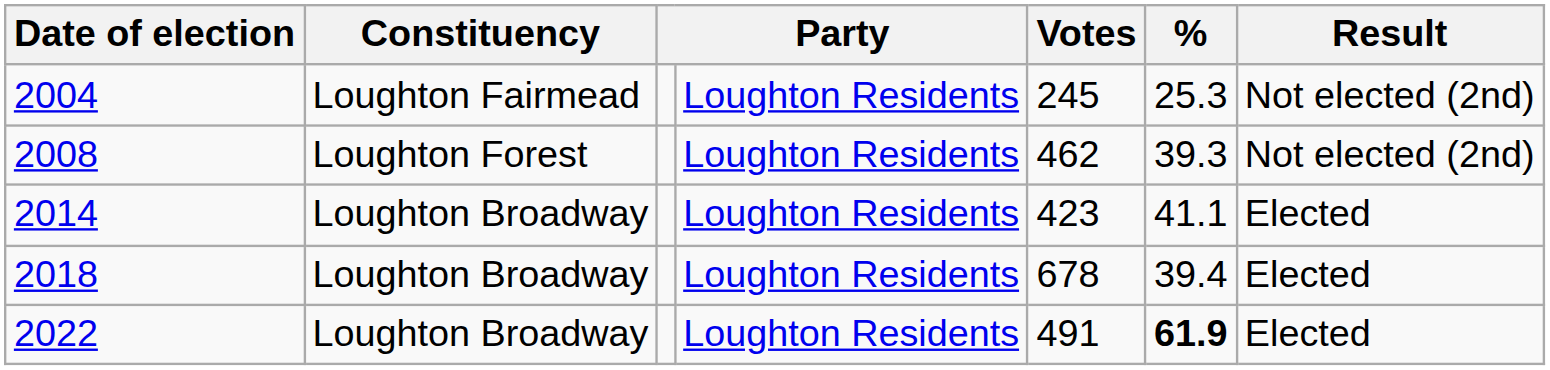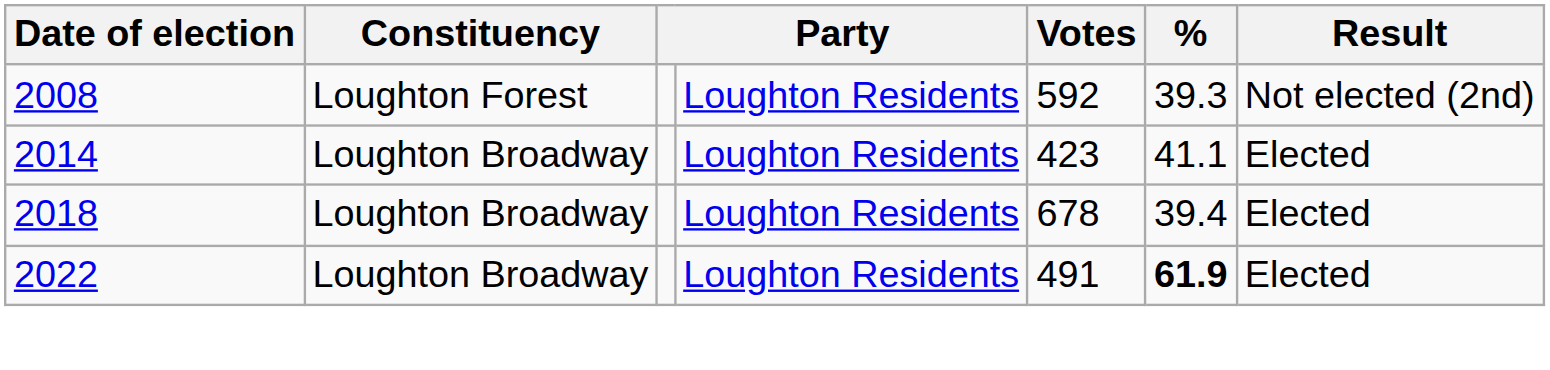- row: (56, 94)
(1068, 154) 462 -> (1068, 94) 592
